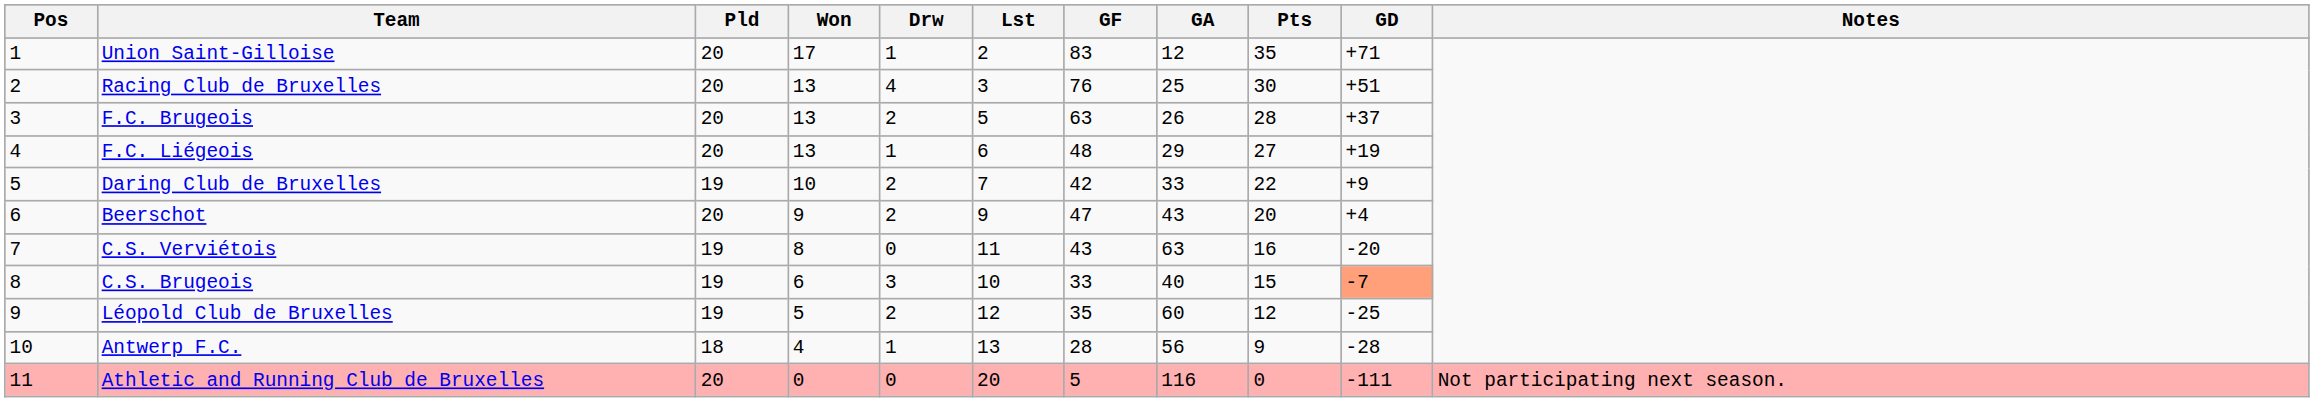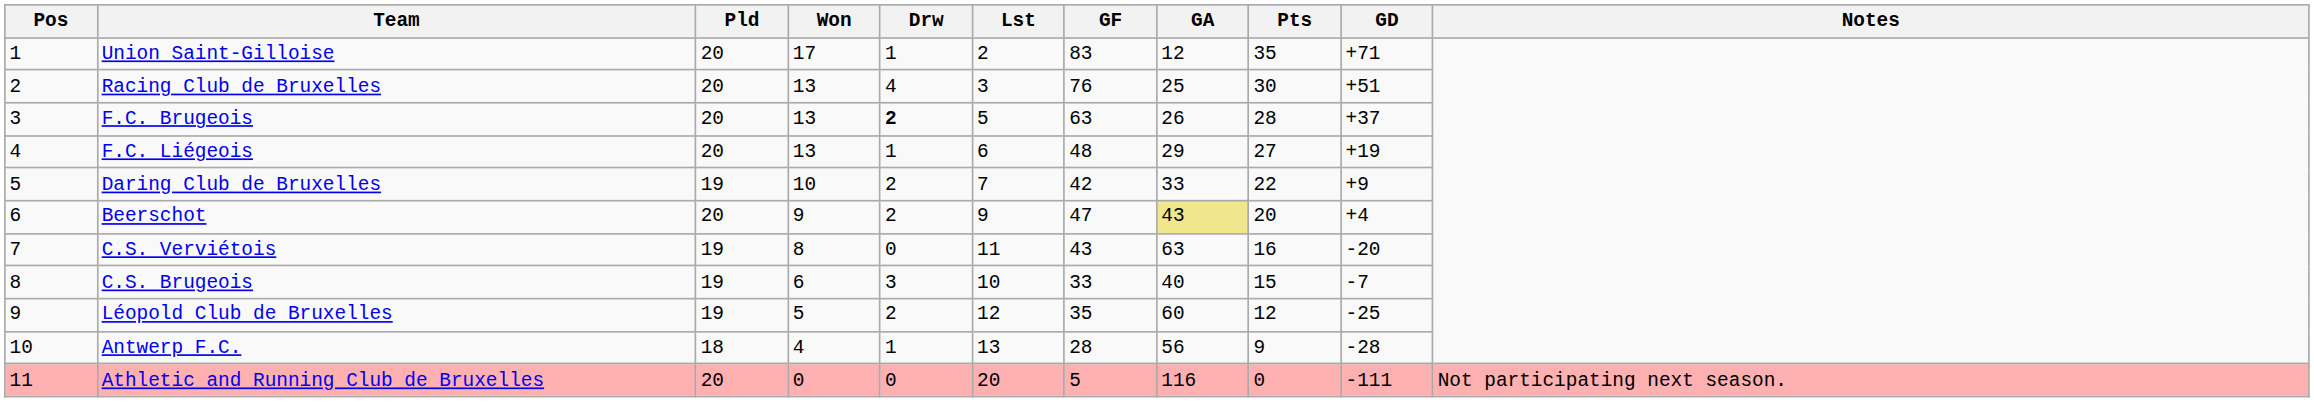(891, 119) normal -> (891, 119) bold
(1173, 217) no background -> (1173, 217) khaki background
(1357, 282) lightsalmon background -> (1357, 282) no background
